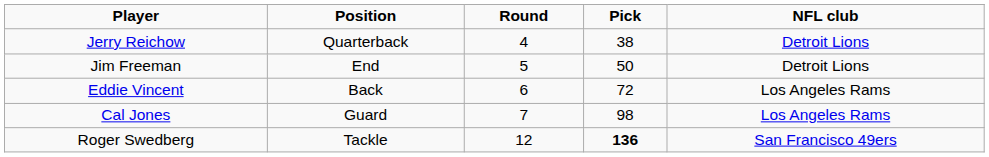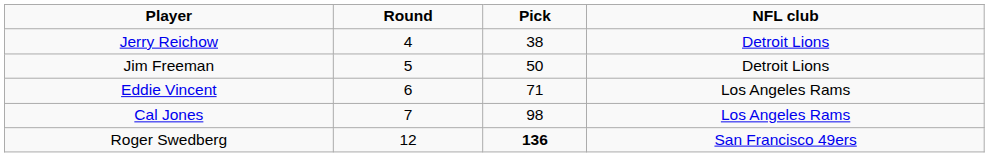- column: (366, 16)
(625, 90) 72 -> (535, 90) 71
